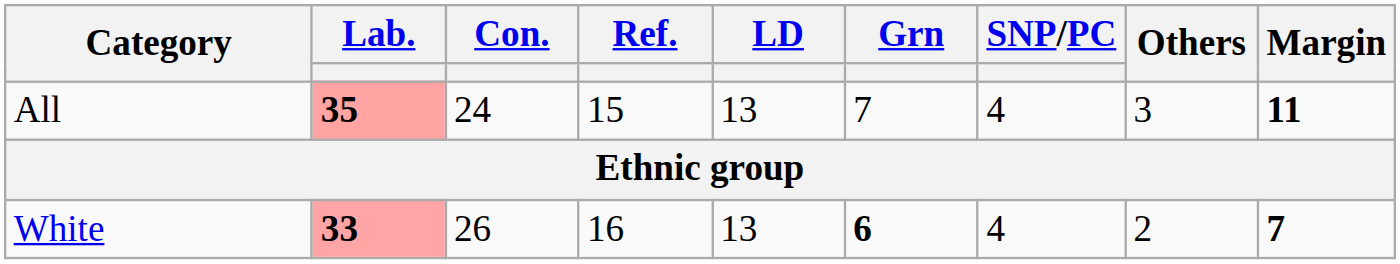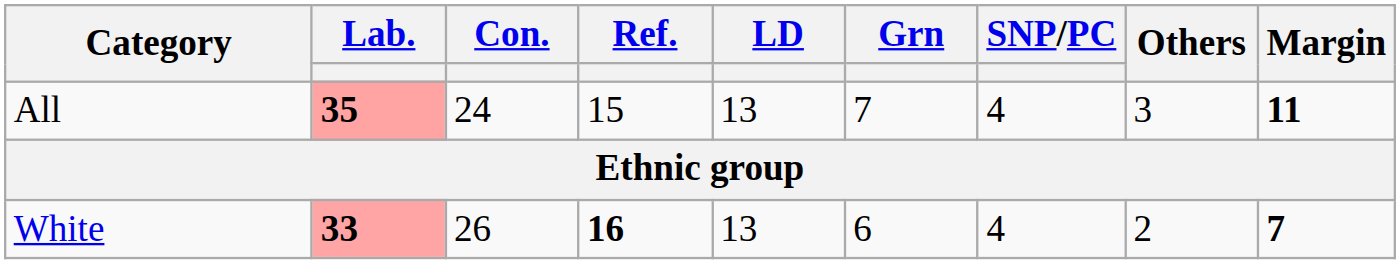(606, 227) normal -> (606, 227) bold
(863, 227) bold -> (863, 227) normal
